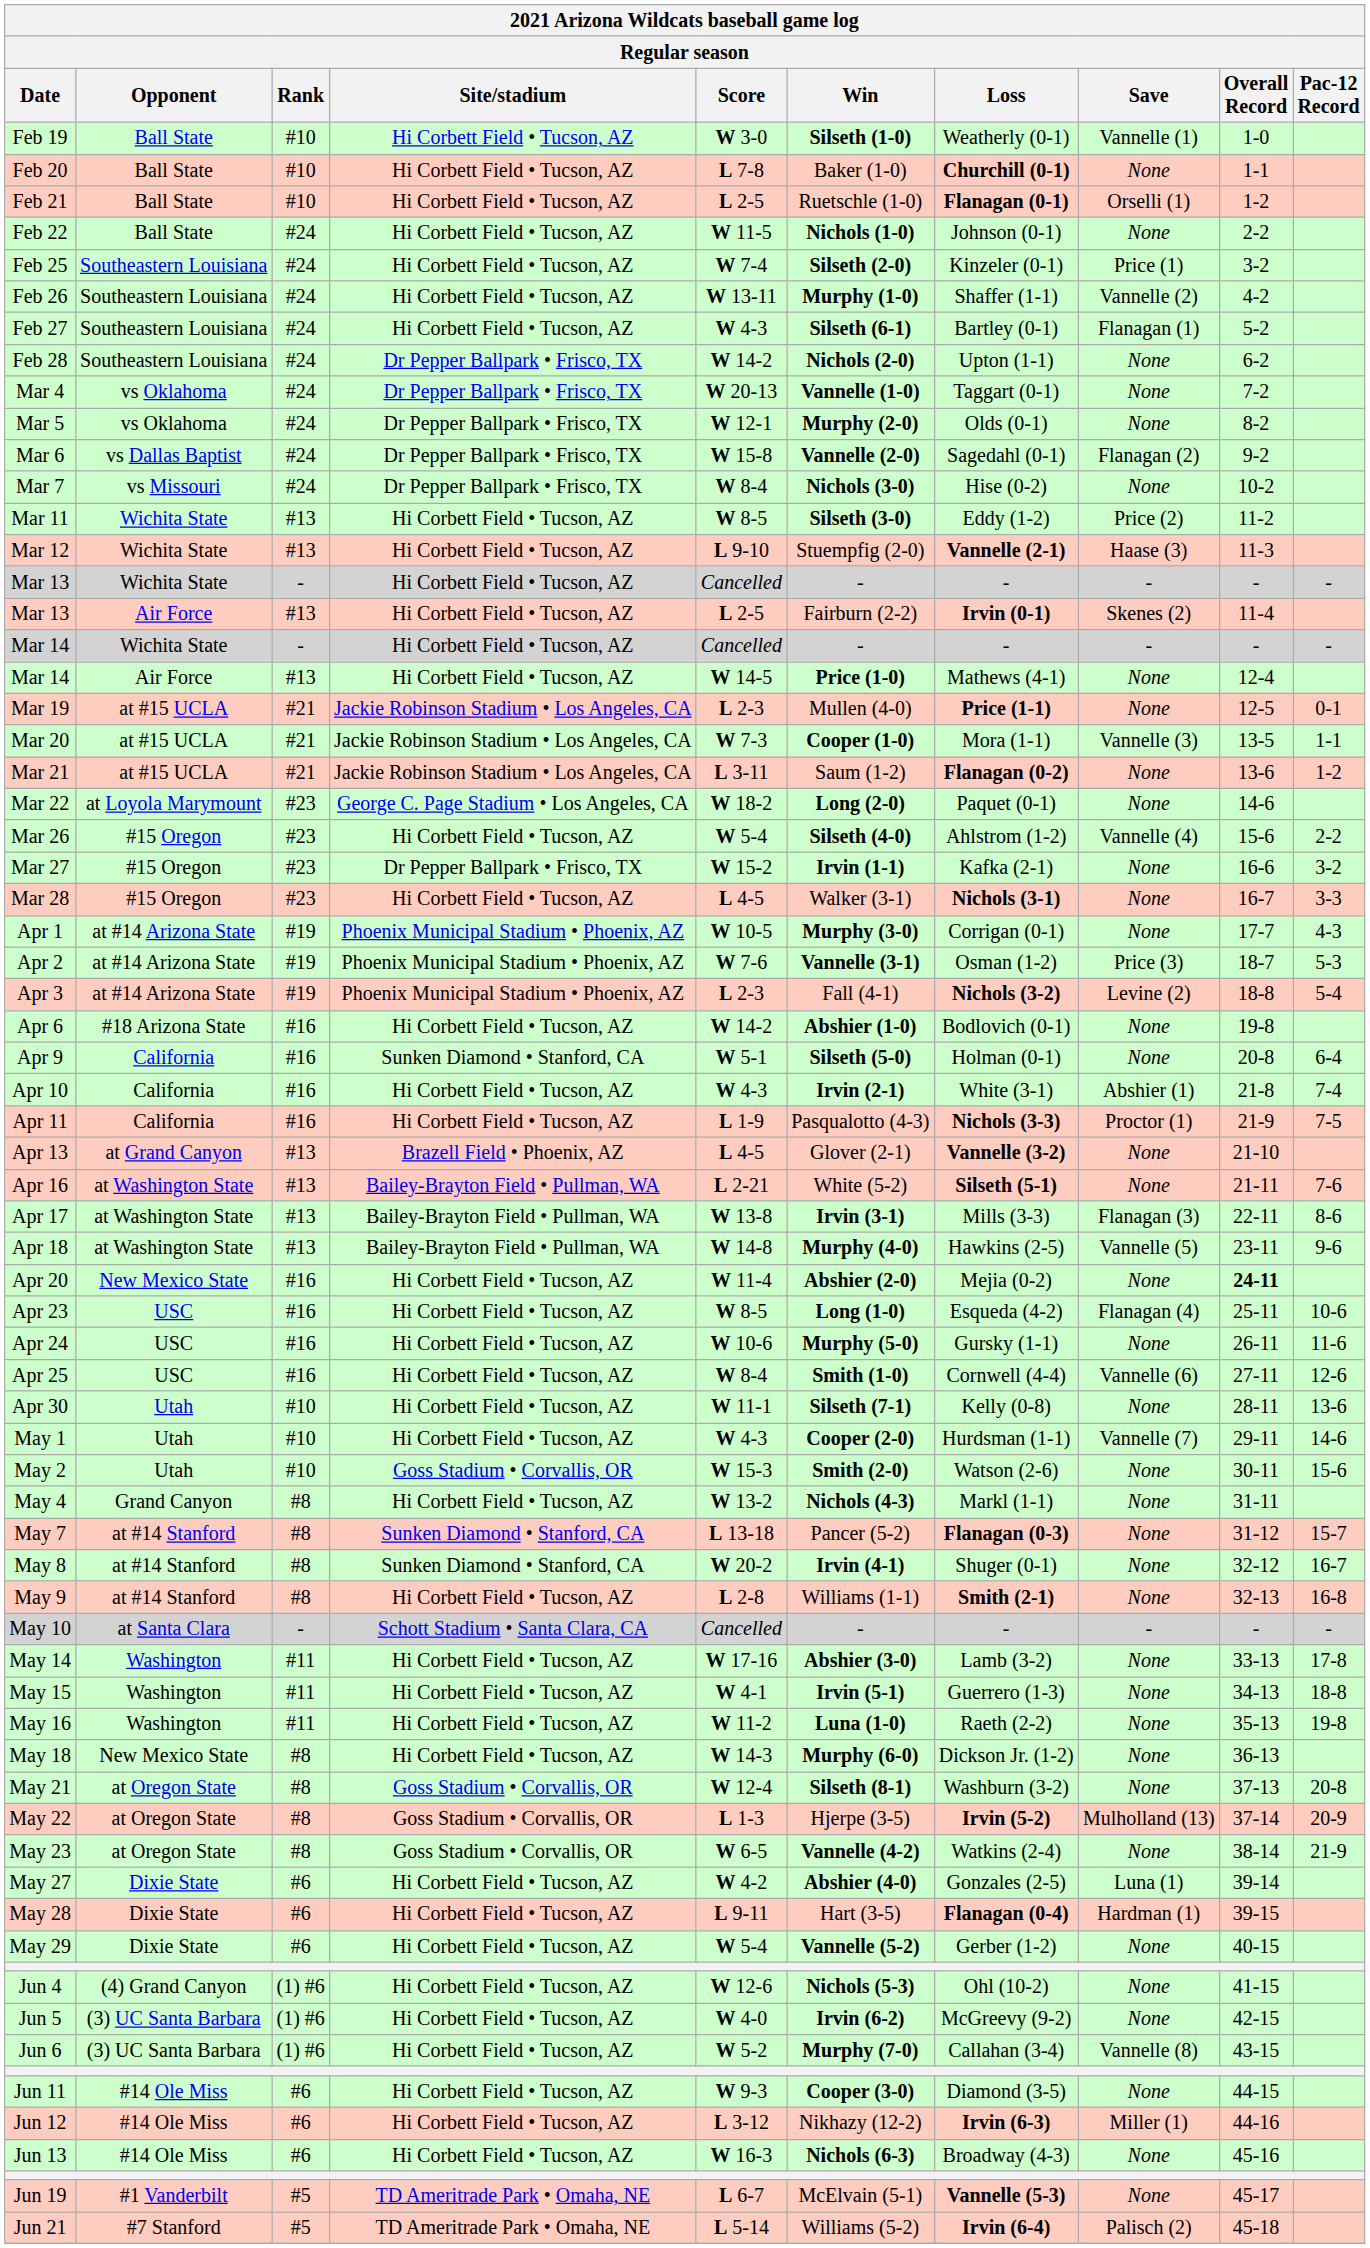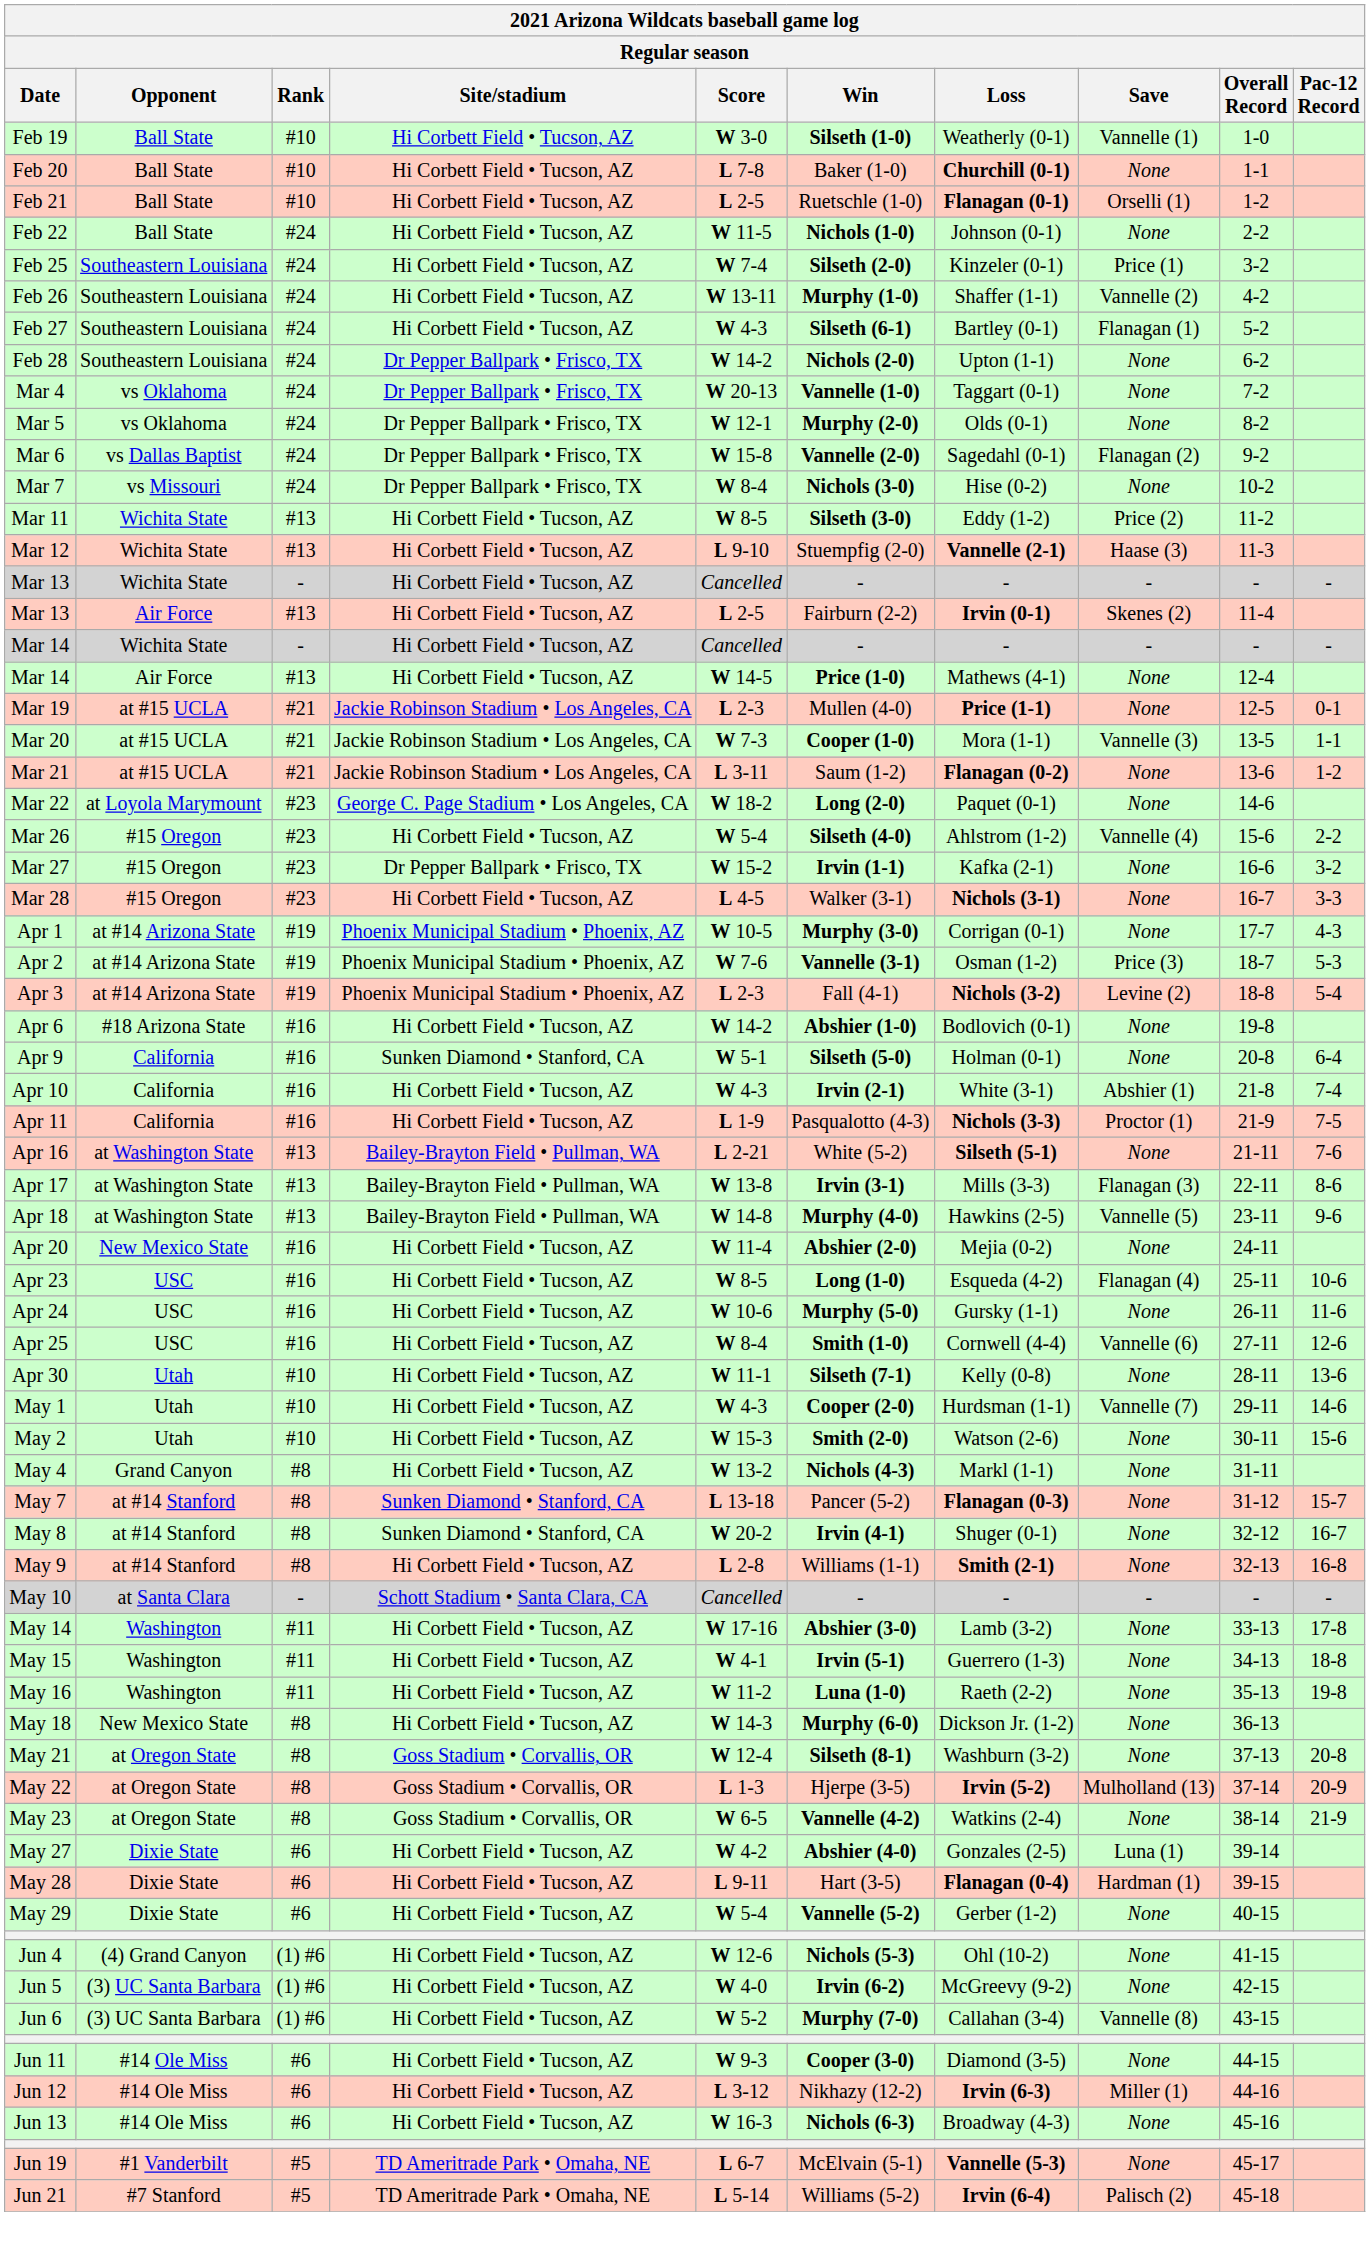- row: (40, 1153)
(1256, 1279) bold -> (1256, 1248) normal
(513, 1470) Goss Stadium • Corvallis, OR -> (513, 1438) Hi Corbett Field • Tucson, AZ
